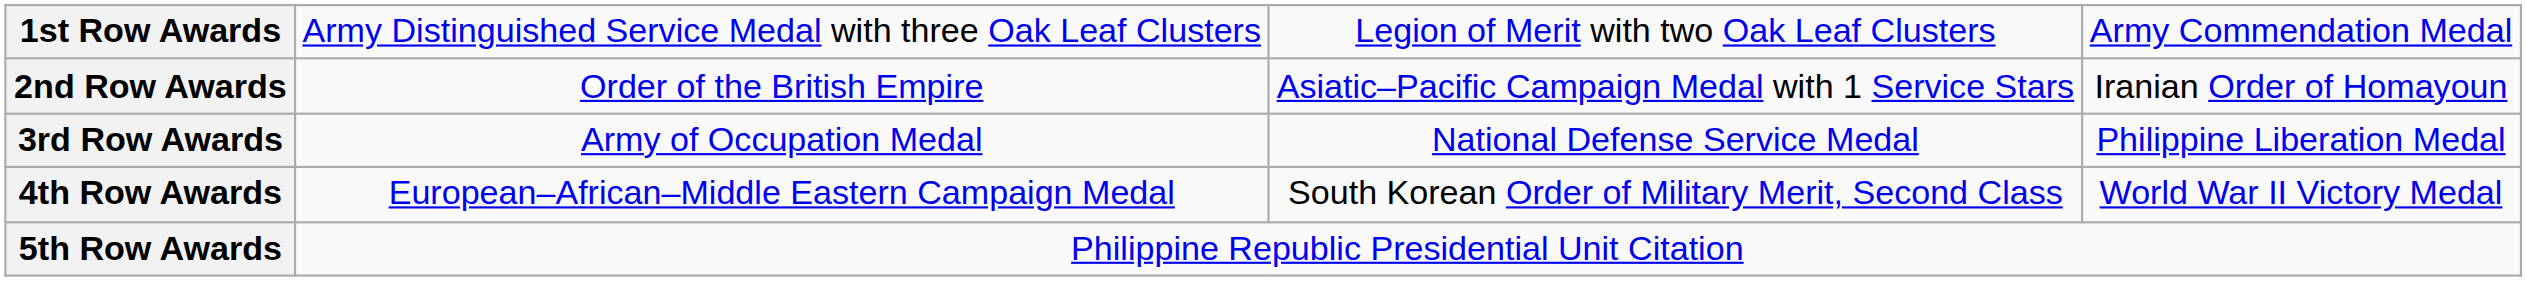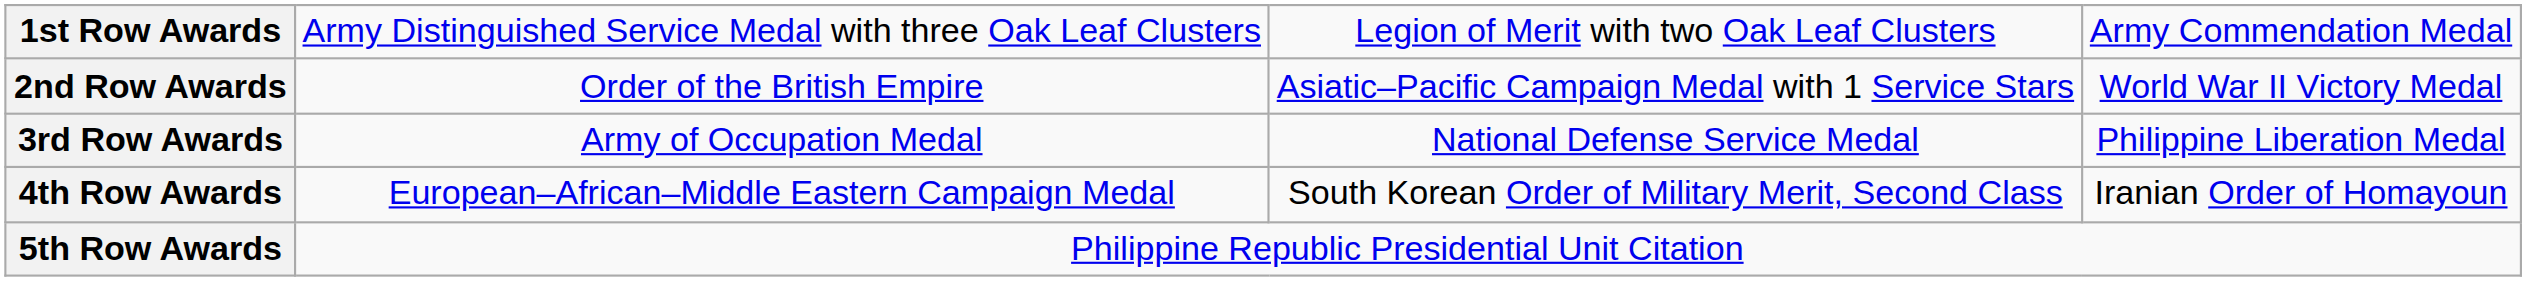(2301, 85) Iranian Order of Homayoun -> (2301, 85) World War II Victory Medal
(2301, 193) World War II Victory Medal -> (2301, 193) Iranian Order of Homayoun
